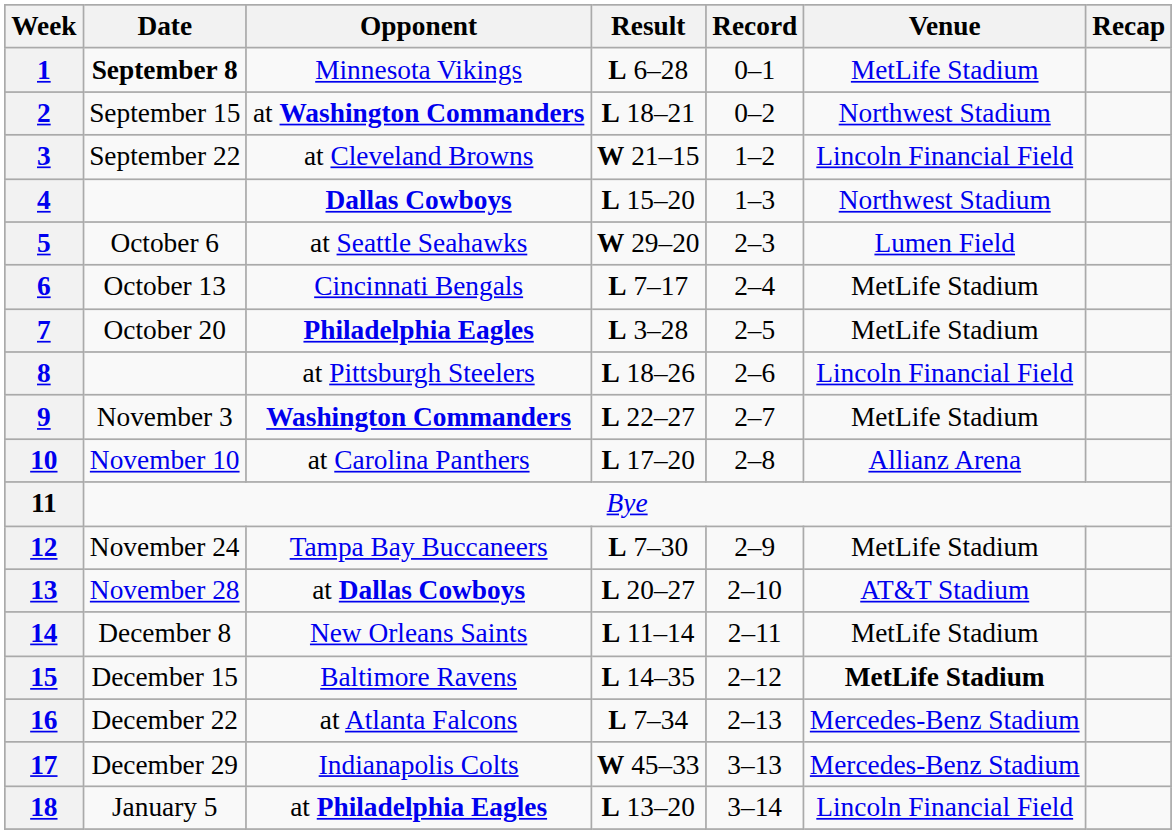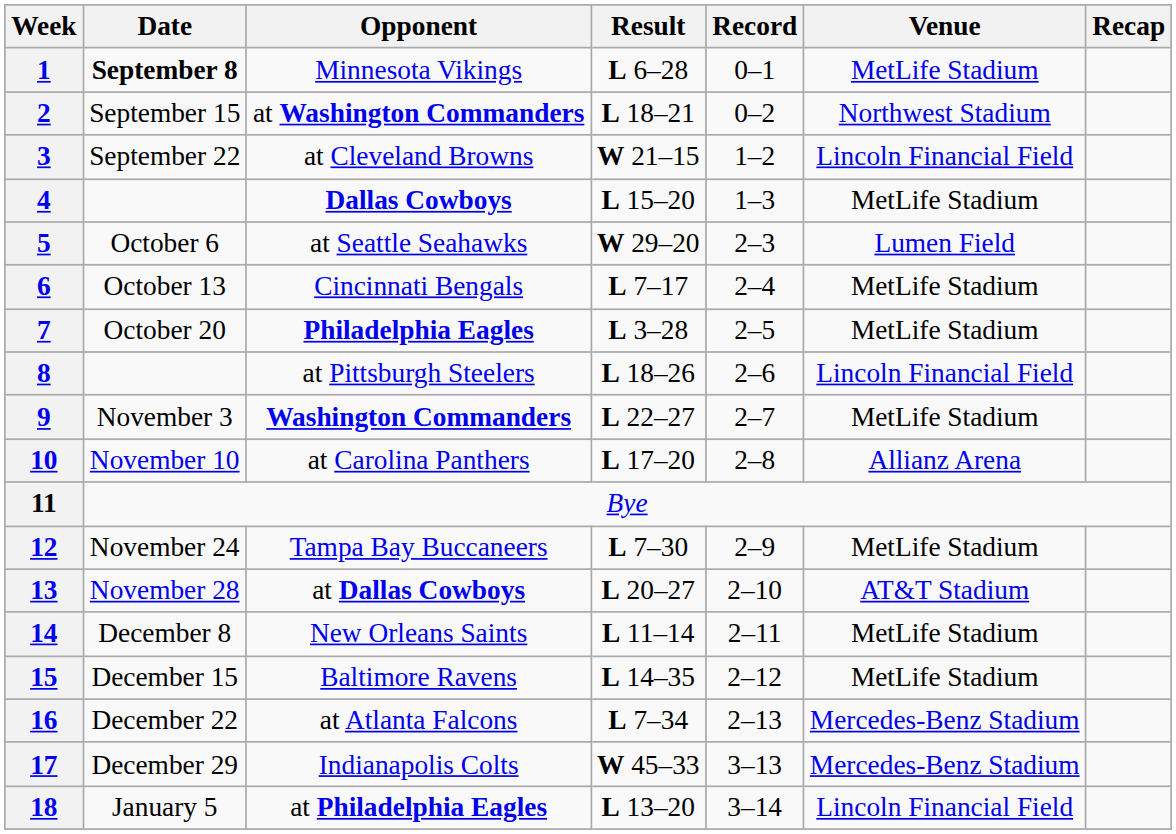(945, 199) Northwest Stadium -> (945, 199) MetLife Stadium
(945, 677) bold -> (945, 677) normal
